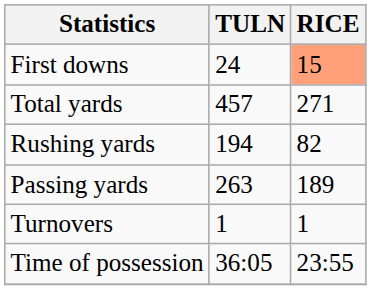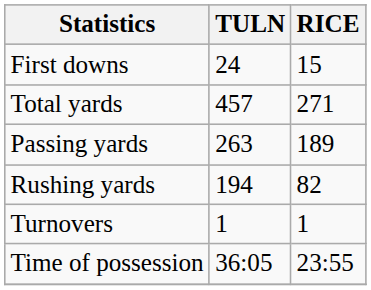(309, 64) lightsalmon background -> (309, 64) no background
rows swapped: (83, 144) <-> (79, 183)
